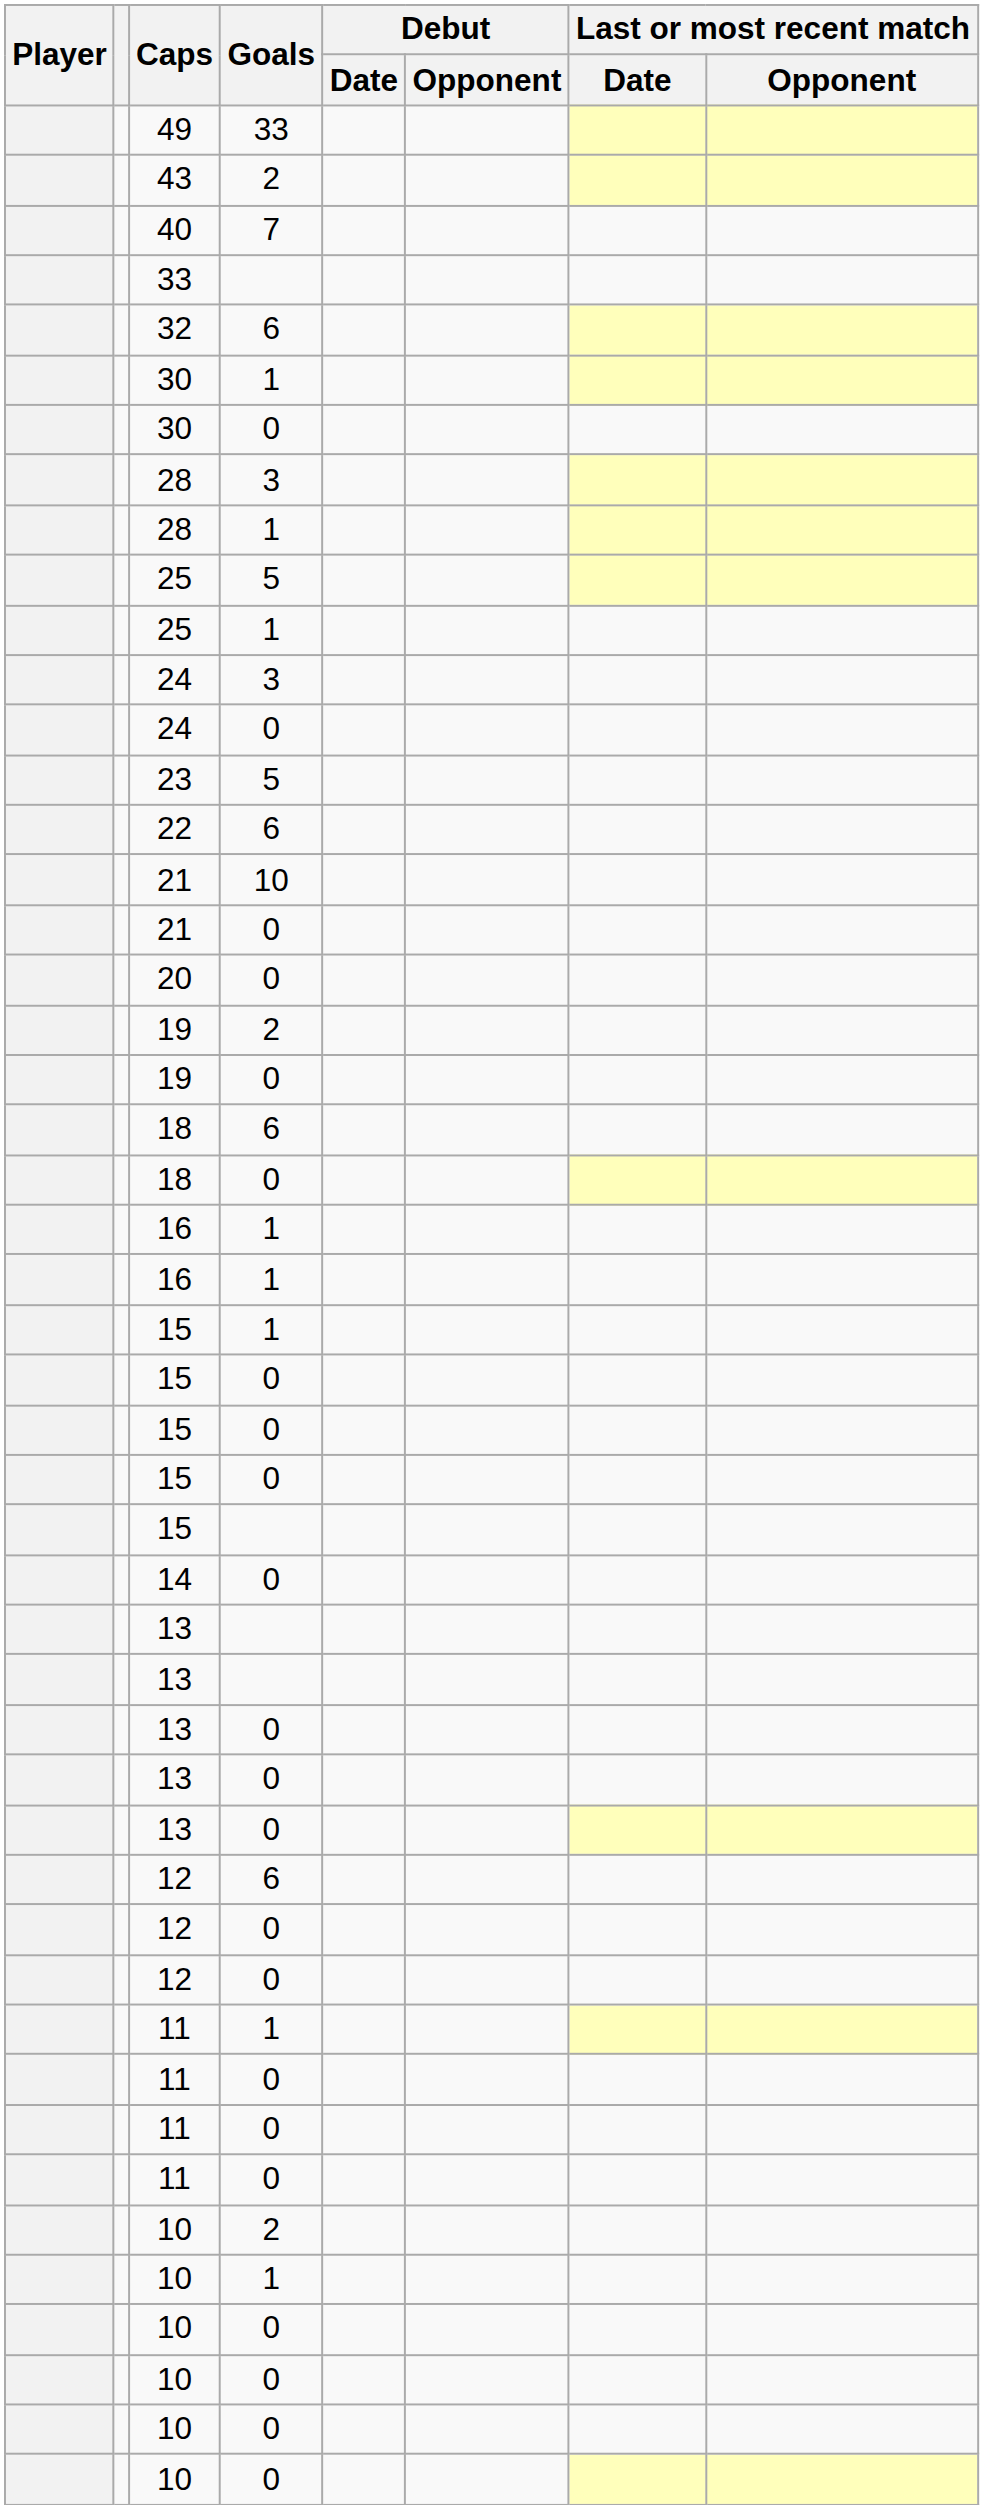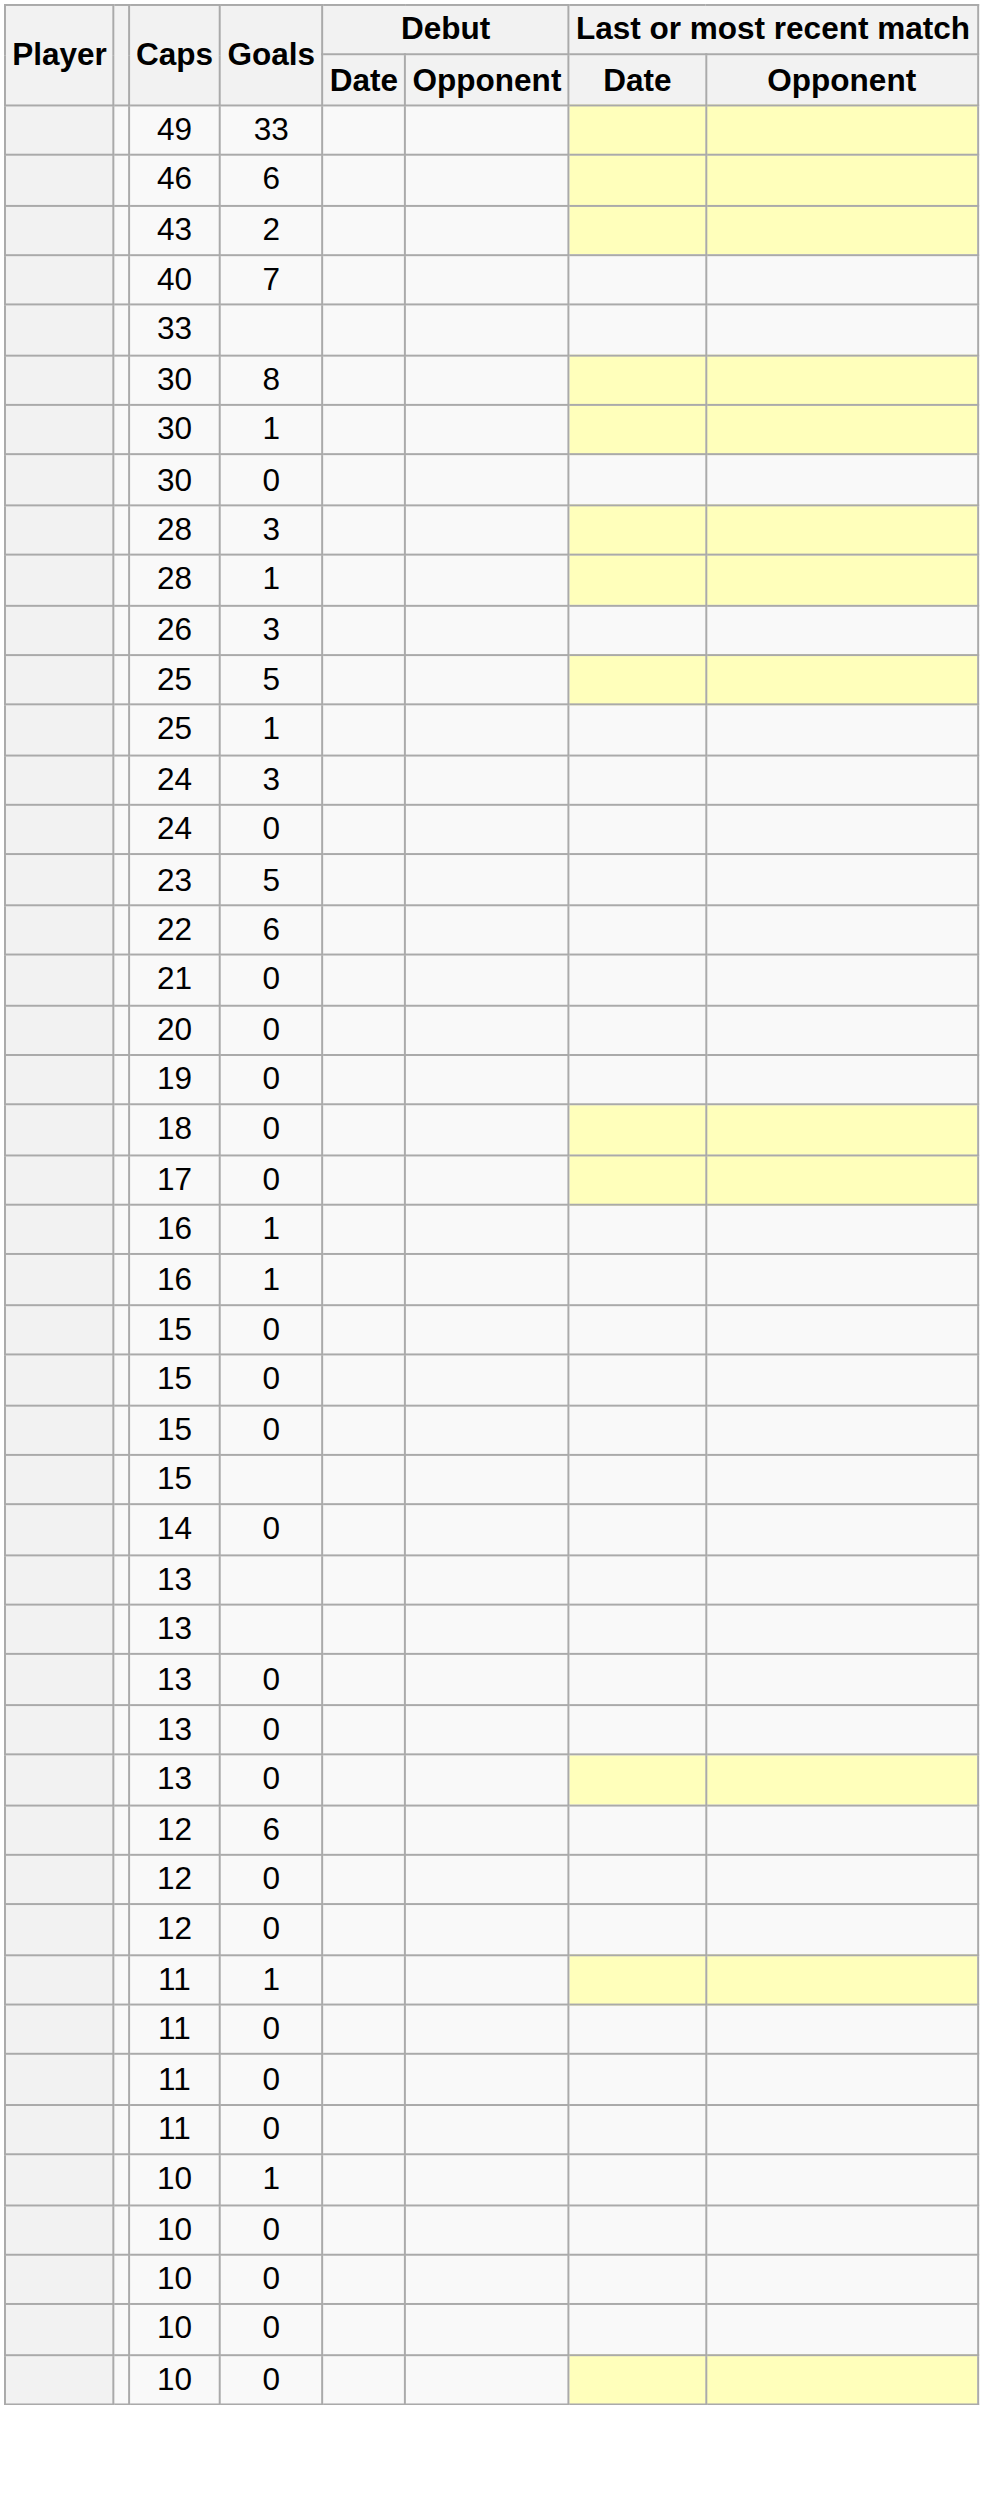+ row: (174, 179)
- row: (174, 329)
+ row: (174, 379)
+ row: (174, 629)
- row: (174, 879)
- row: (174, 1029)
- row: (174, 1129)
+ row: (174, 1179)
- row: (174, 1329)
- row: (174, 2228)
